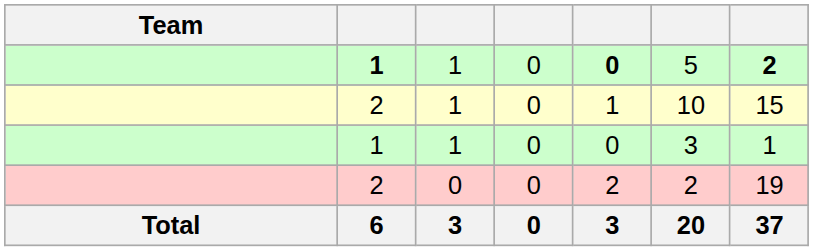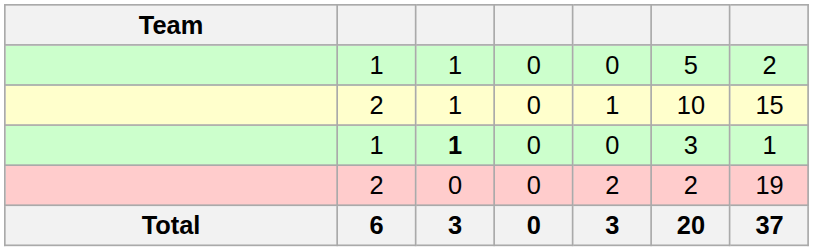(377, 65) bold -> (377, 65) normal
(612, 65) bold -> (612, 65) normal
(770, 65) bold -> (770, 65) normal
(455, 146) normal -> (455, 146) bold
